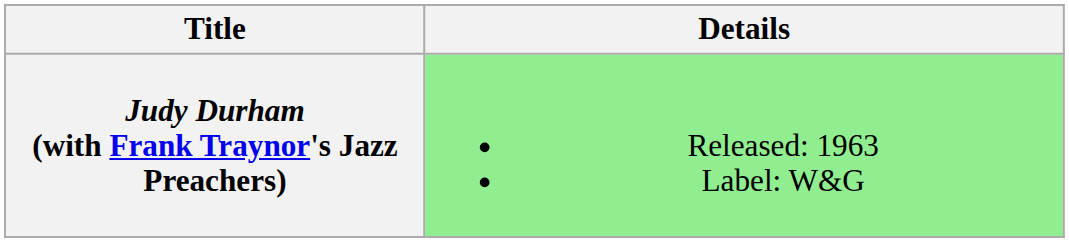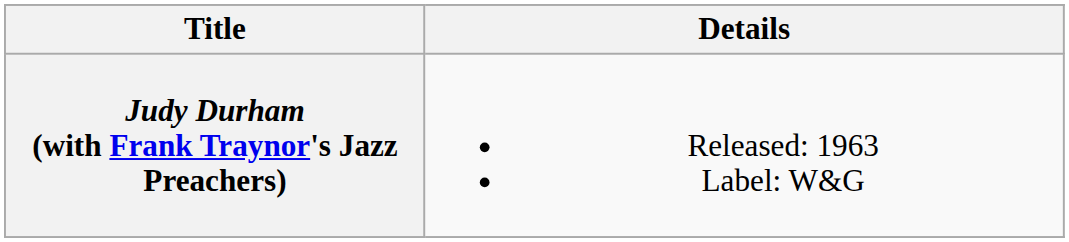(744, 163) lightgreen background -> (744, 163) no background
